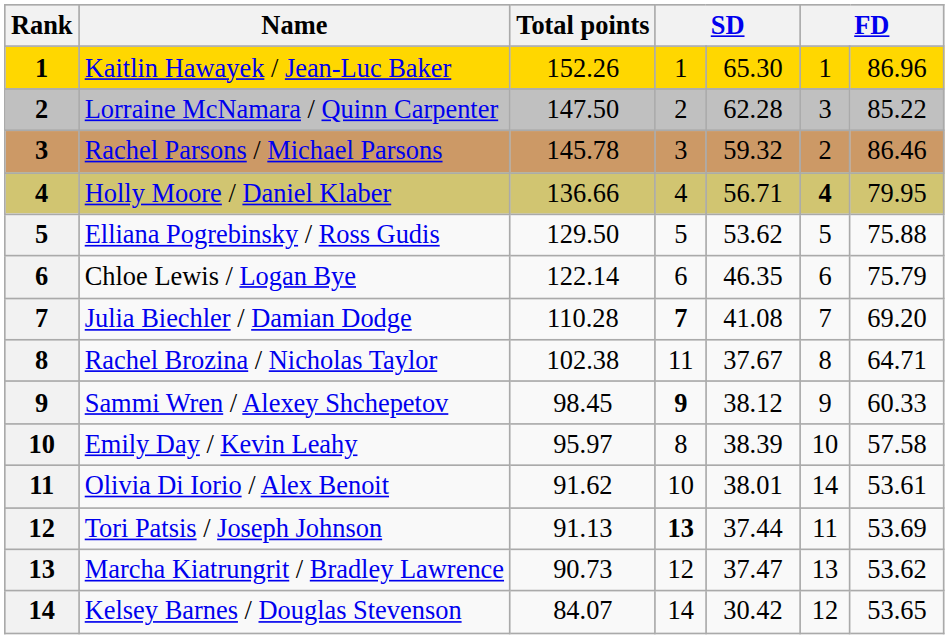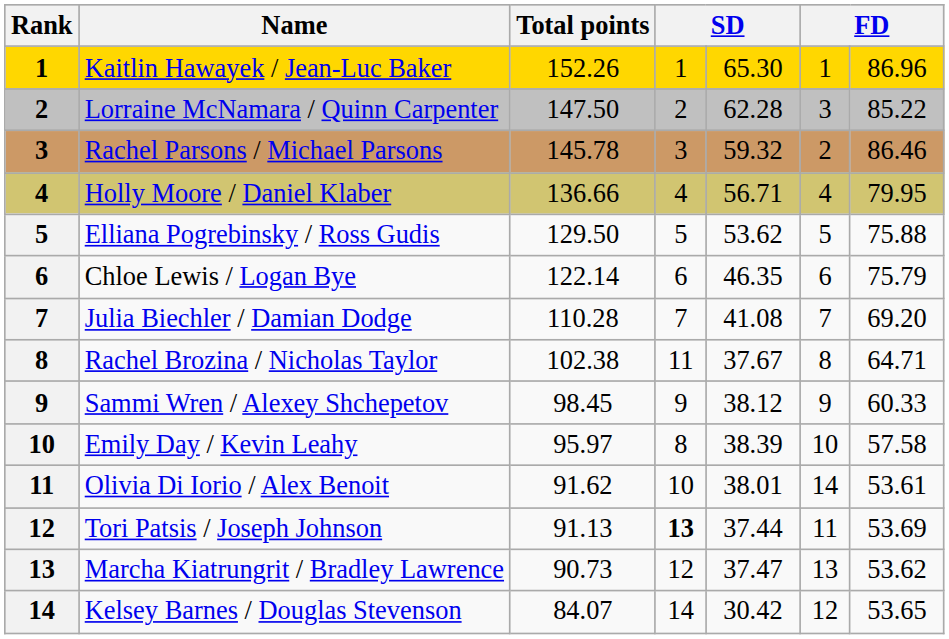(825, 192) bold -> (825, 192) normal
(681, 318) bold -> (681, 318) normal
(681, 402) bold -> (681, 402) normal
